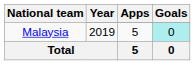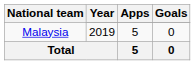(171, 32) paleturquoise background -> (171, 32) no background
